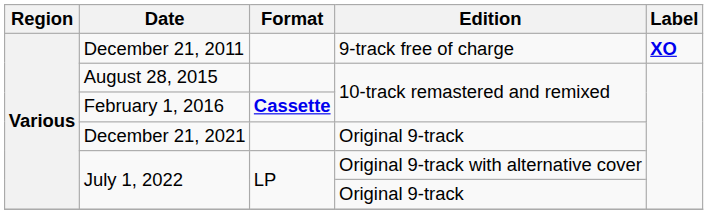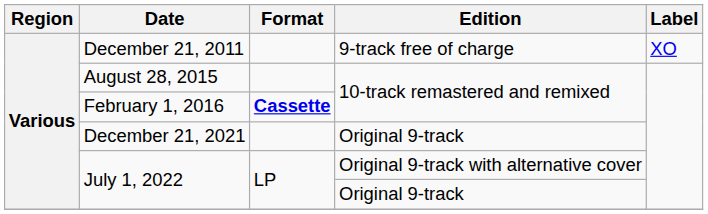(664, 48) bold -> (664, 48) normal
